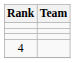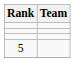(21, 48) 4 -> (21, 48) 5
